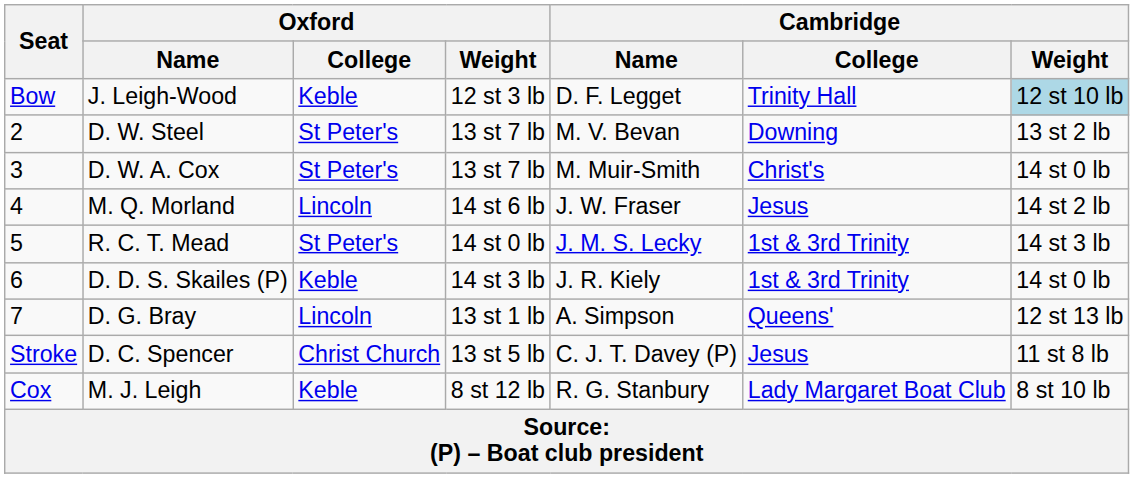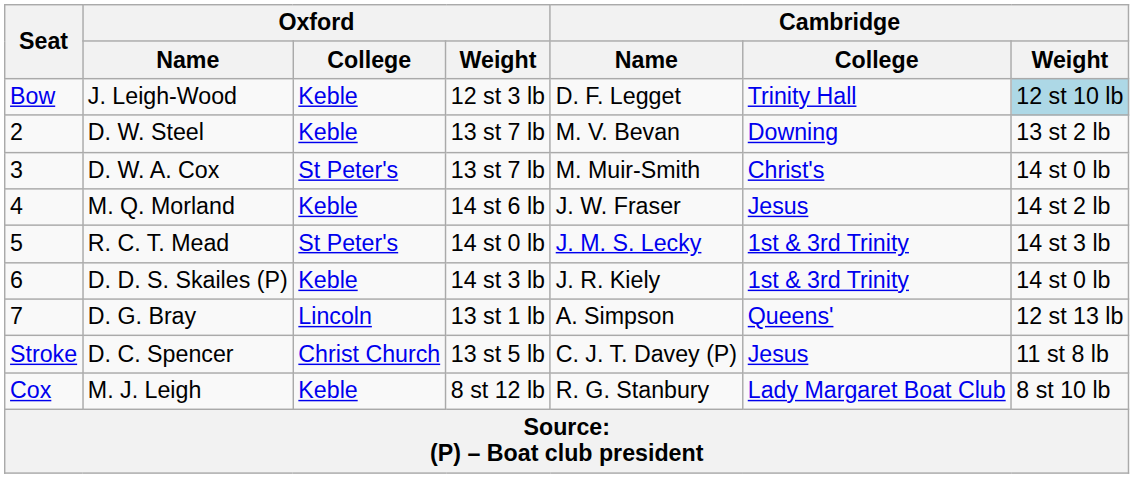(348, 133) St Peter's -> (328, 133) Keble
(335, 206) Lincoln -> (328, 206) Keble
